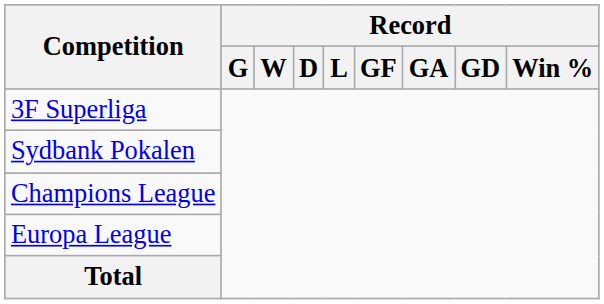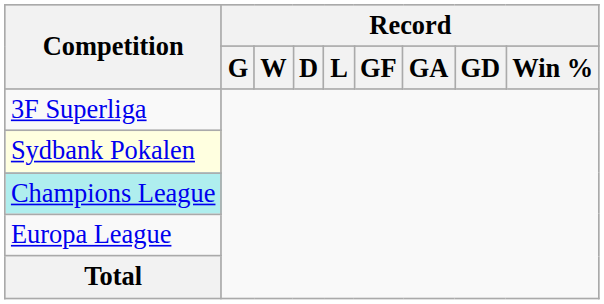(103, 151) no background -> (103, 151) lightyellow background
(113, 192) no background -> (113, 192) paleturquoise background
